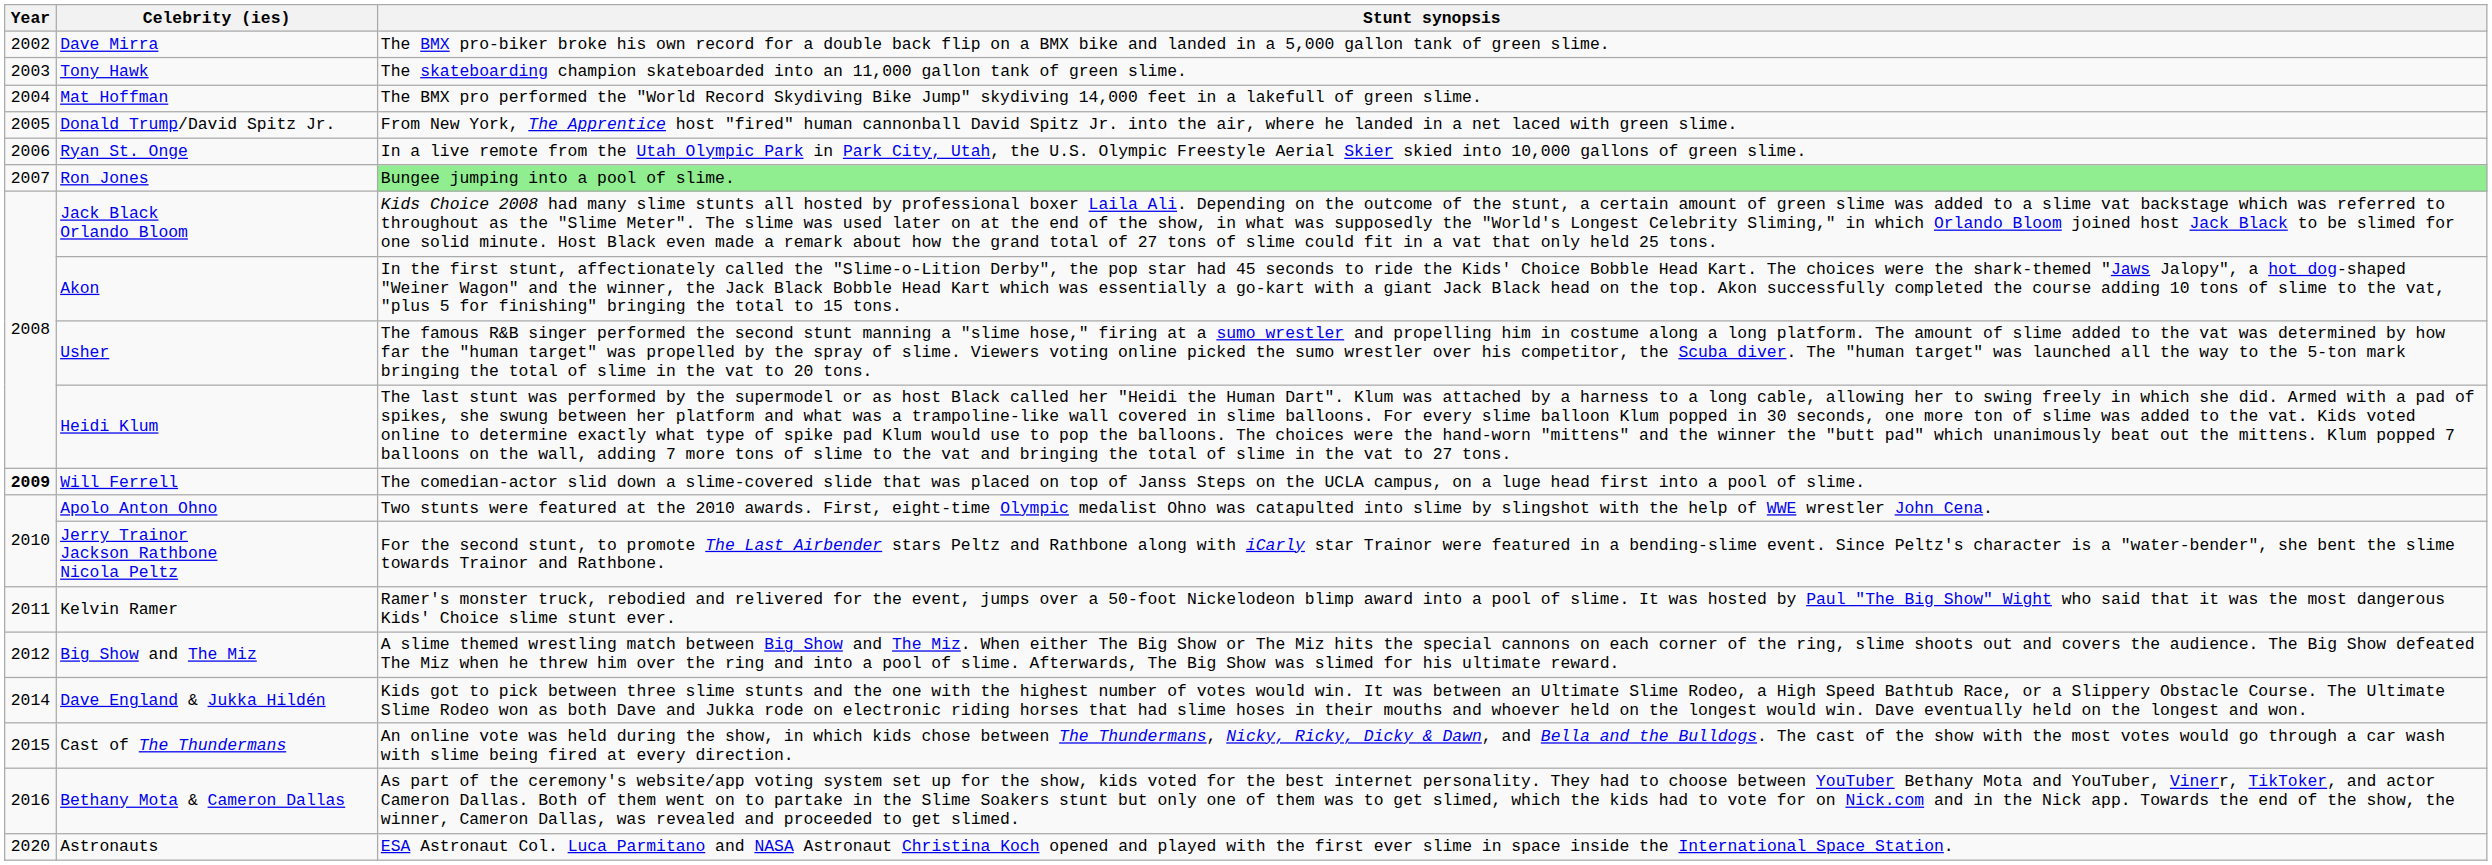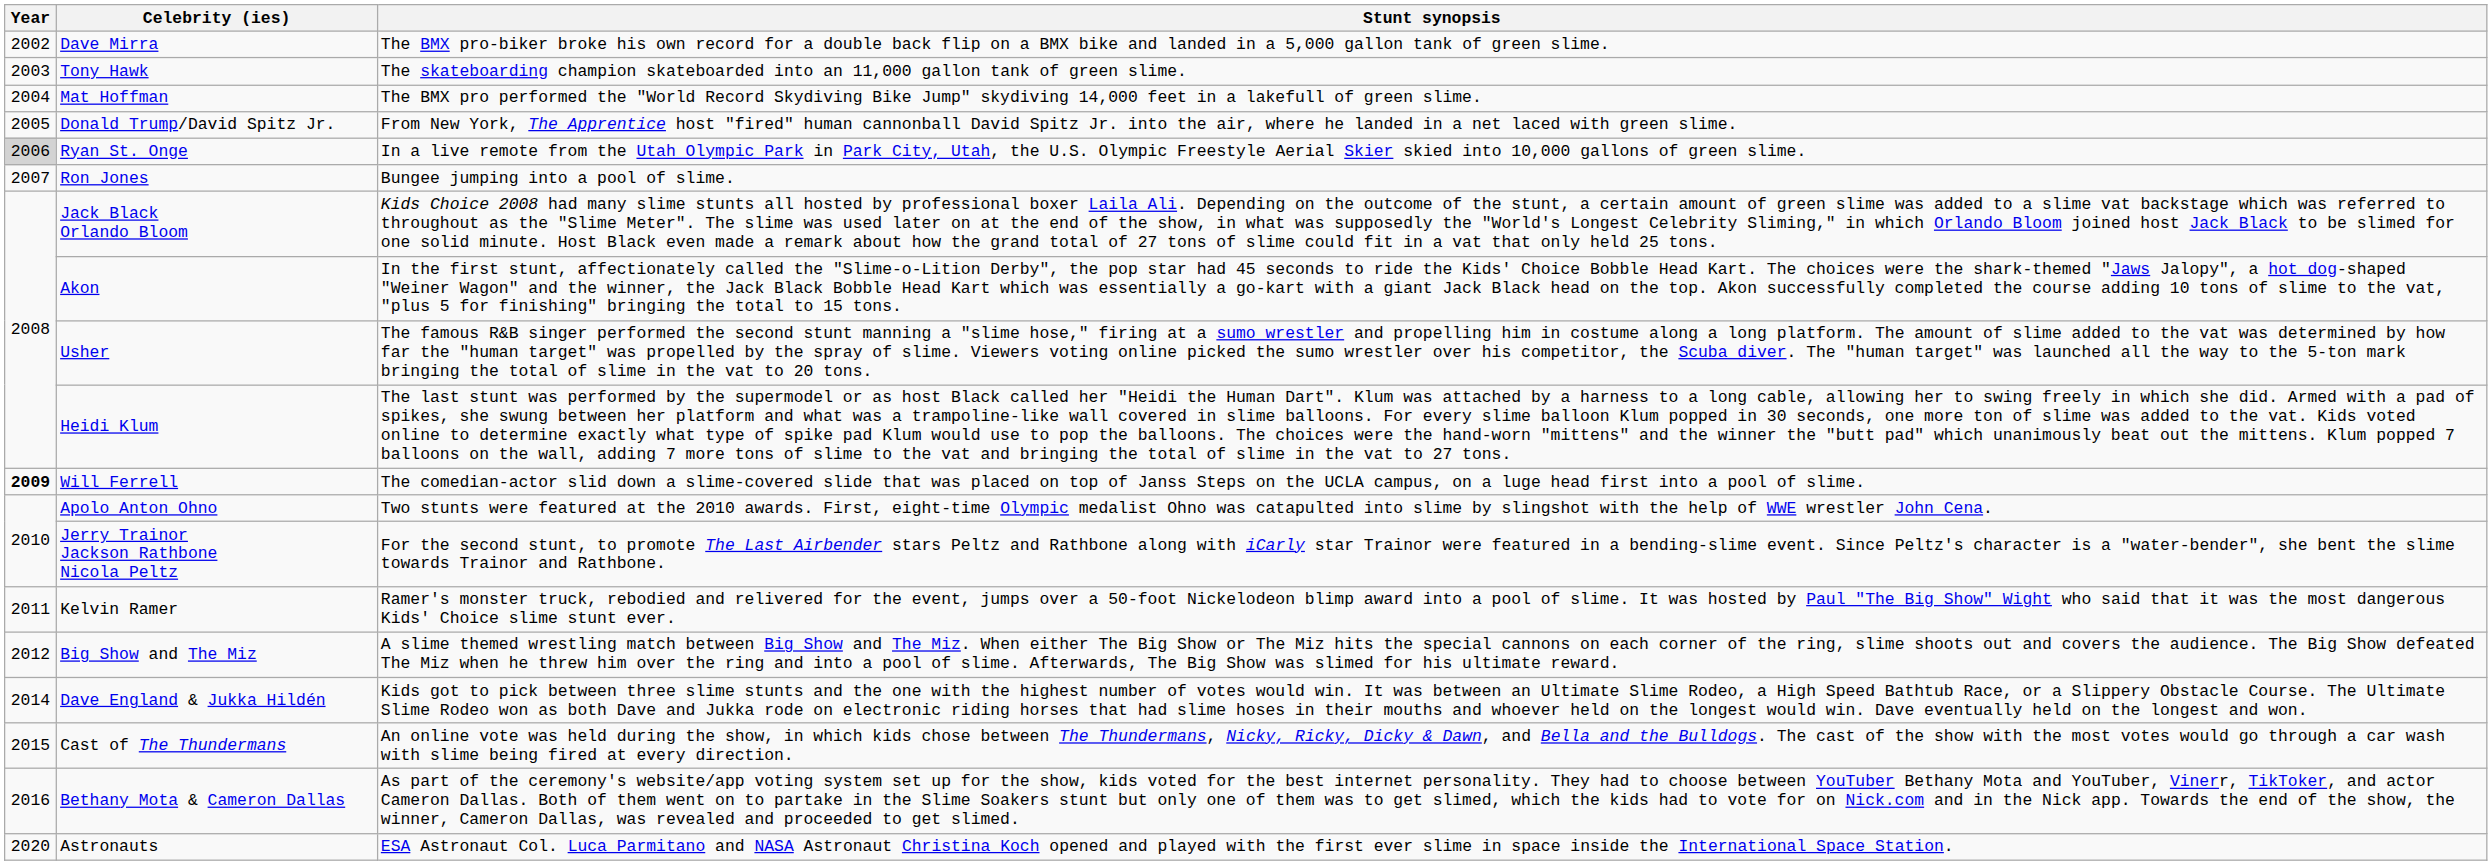(30, 151) no background -> (30, 151) lightgrey background
(558, 178) lightgreen background -> (558, 178) no background
